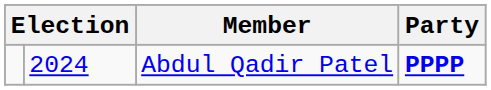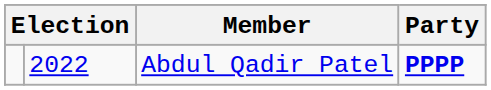(59, 65) 2024 -> (59, 65) 2022
